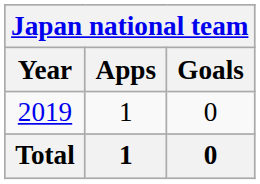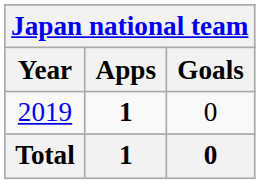(126, 112) normal -> (126, 112) bold
